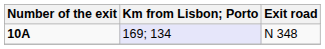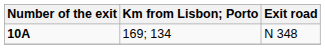(147, 34) lavender background -> (147, 34) no background
